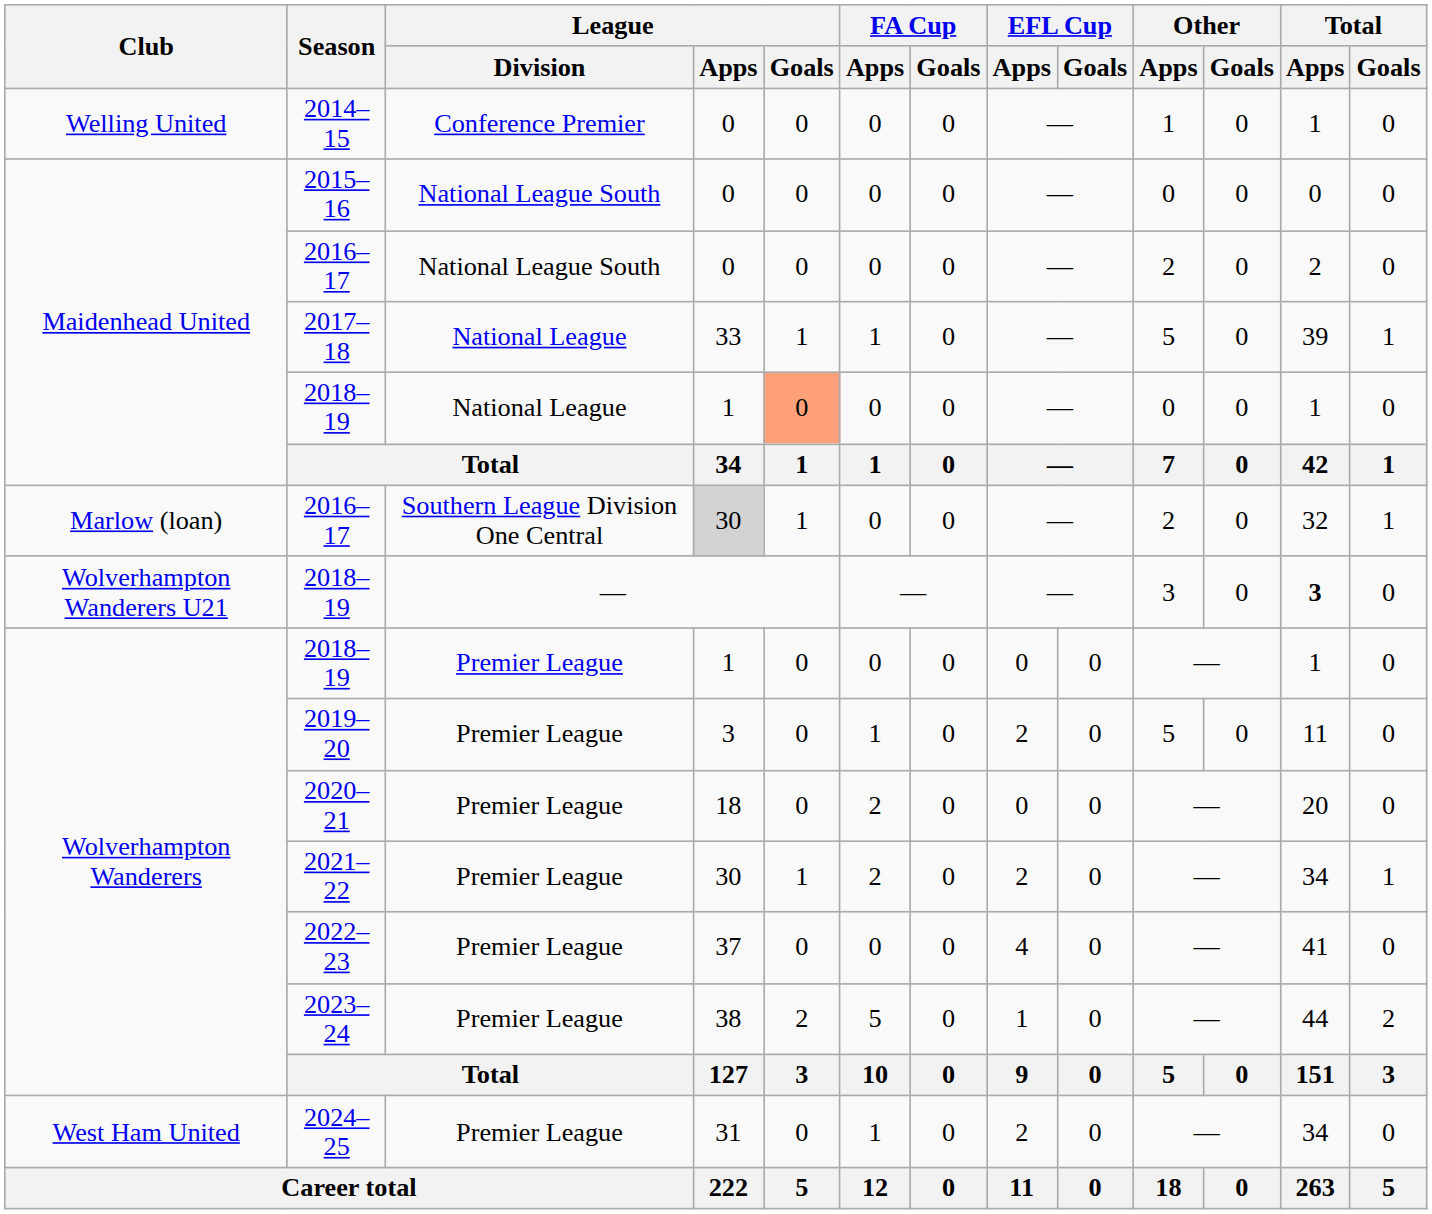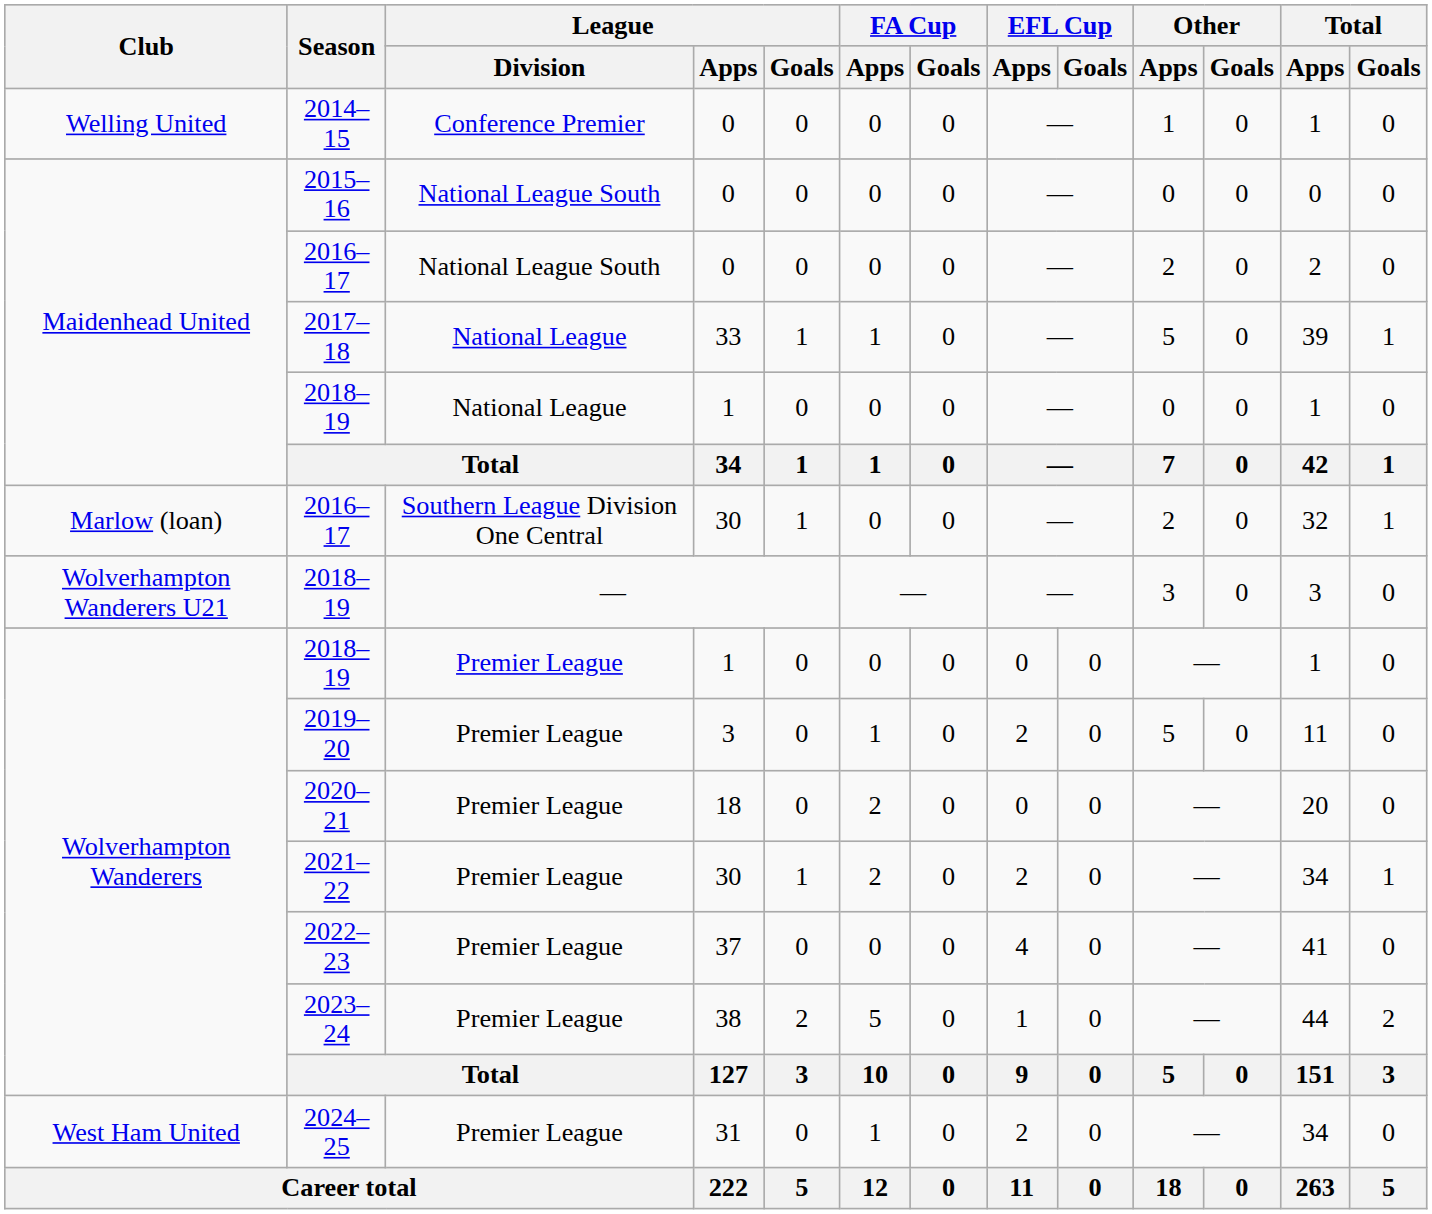(802, 407) lightsalmon background -> (802, 407) no background
(728, 520) lightgrey background -> (728, 520) no background
(1315, 591) bold -> (1315, 591) normal
